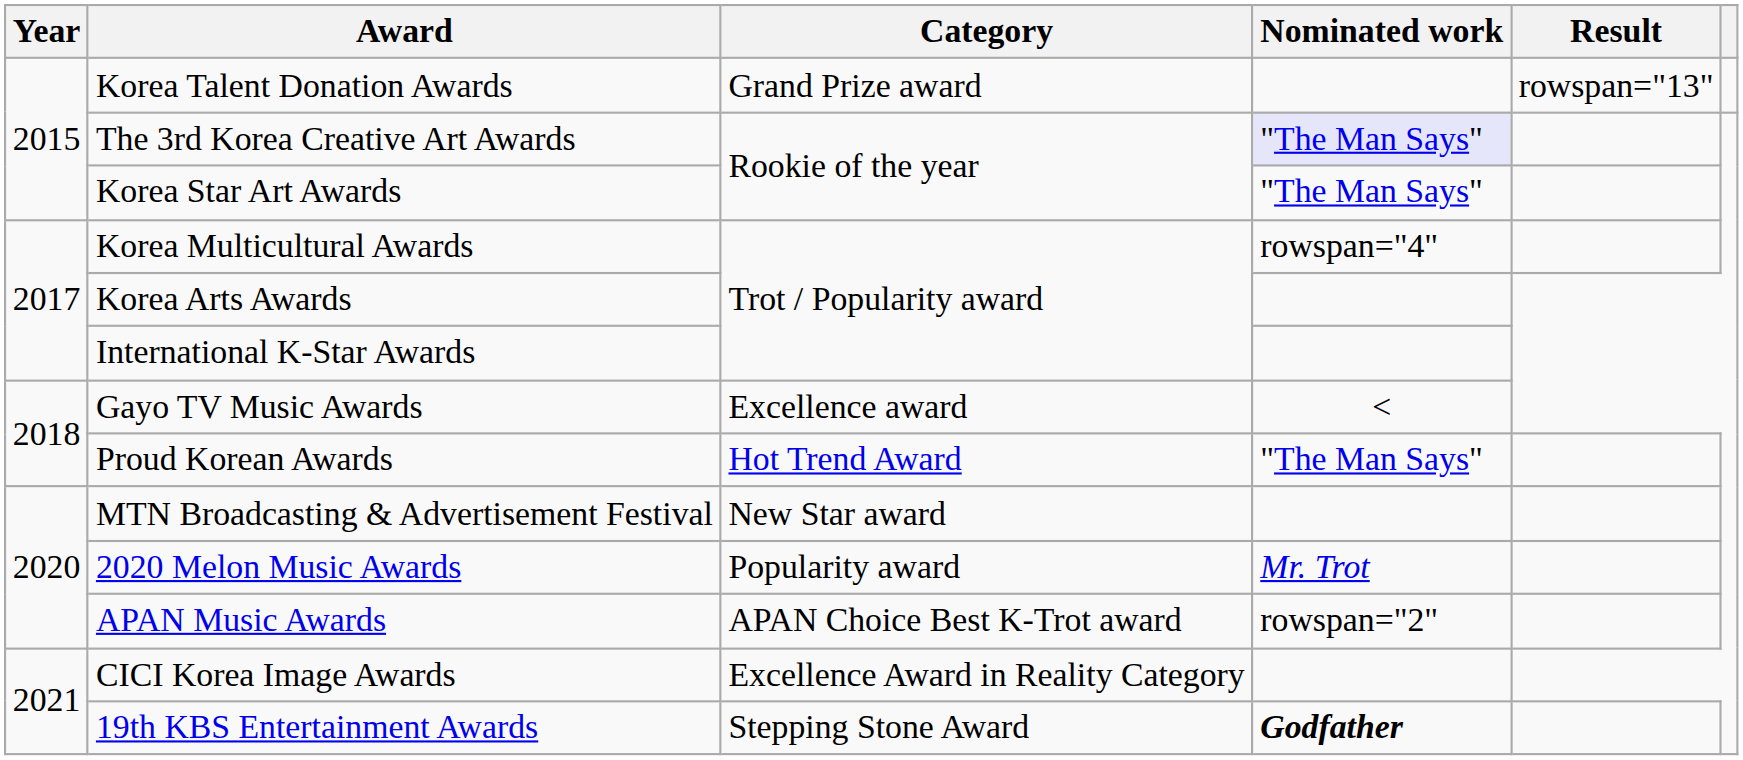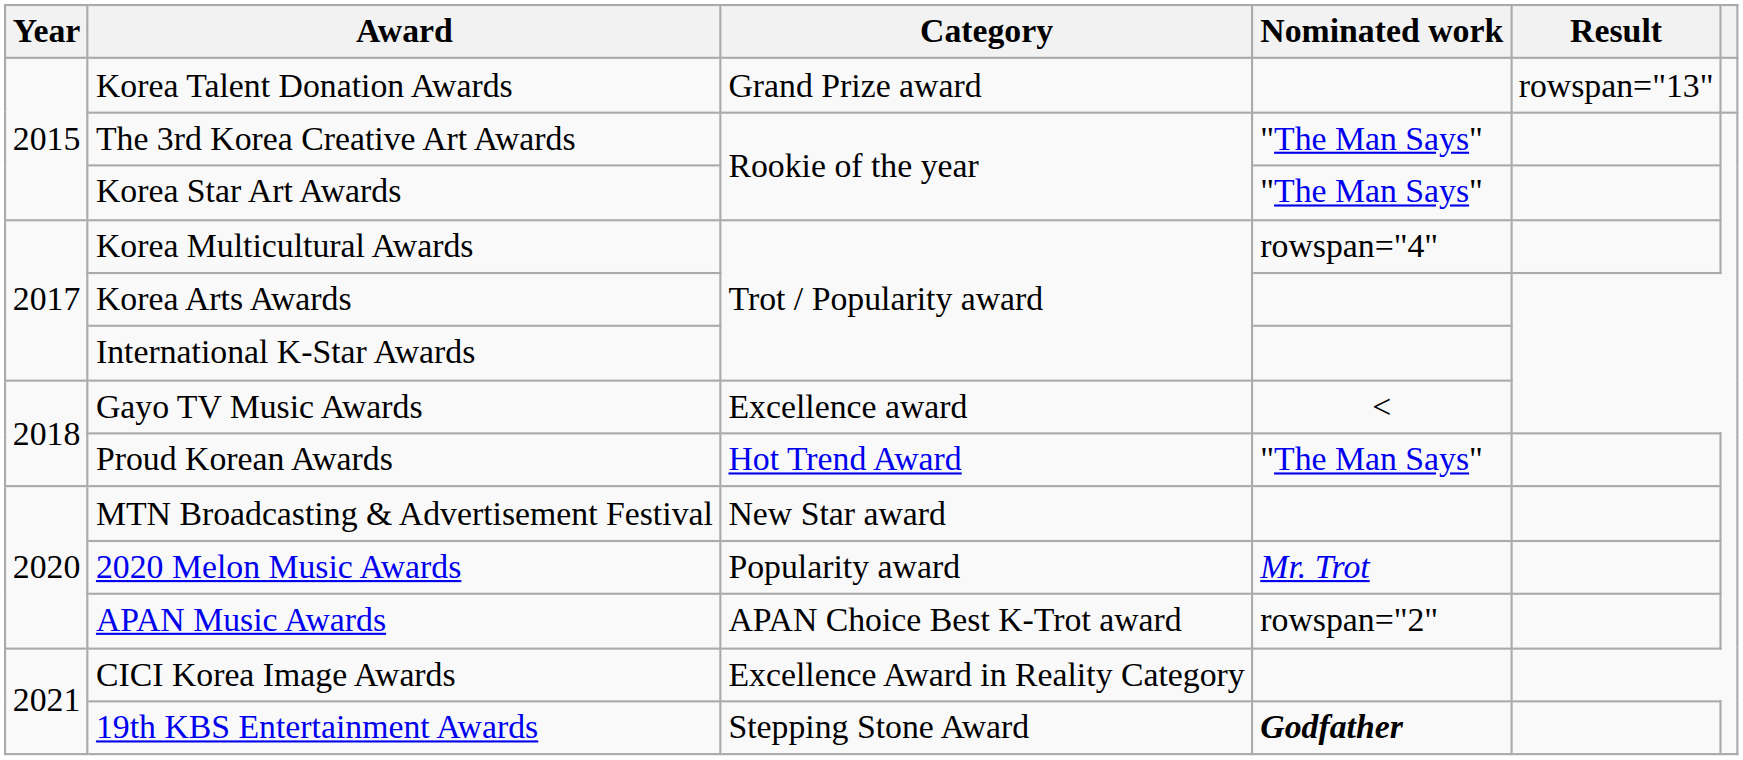(1372, 138) lavender background -> (1372, 138) no background
